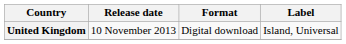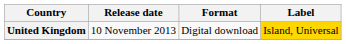(301, 30) no background -> (301, 30) gold background
